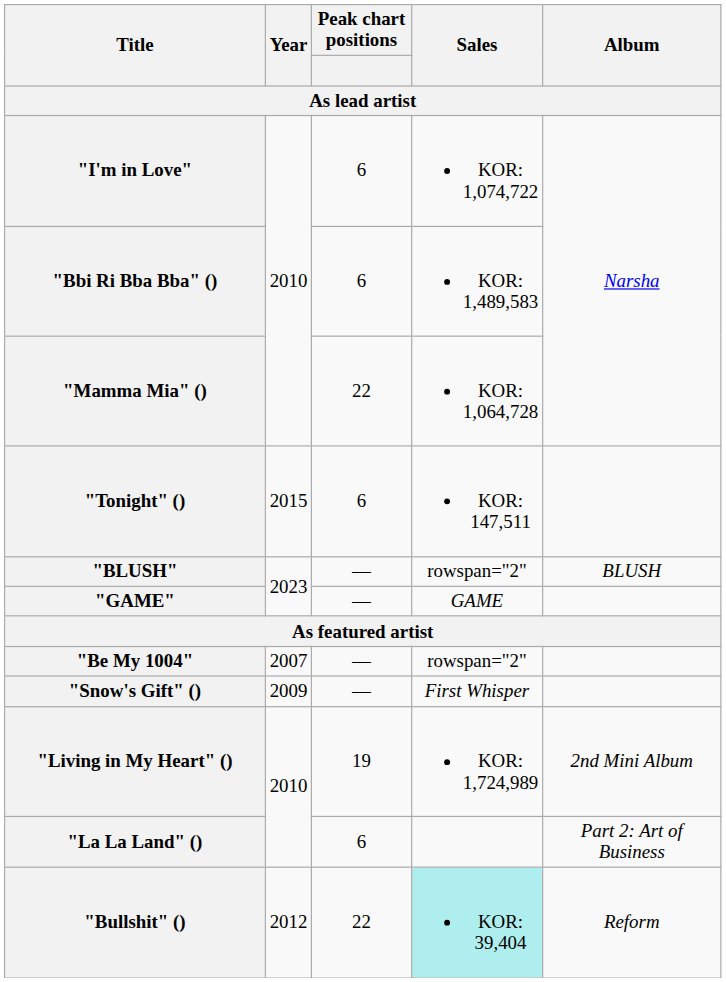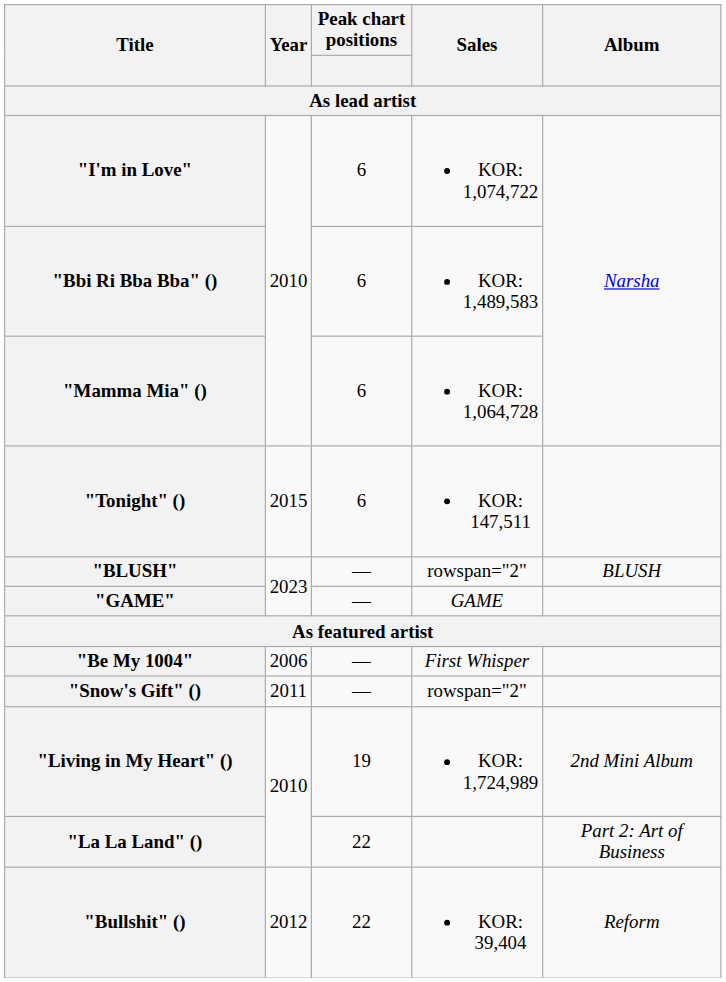(361, 391) 22 -> (361, 391) 6
(289, 661) 2007 -> (289, 661) 2006
(477, 661) rowspan="2" -> (477, 661) First Whisper
(289, 691) 2009 -> (289, 691) 2011
(477, 691) First Whisper -> (477, 691) rowspan="2"
(361, 841) 6 -> (361, 841) 22
(477, 933) paleturquoise background -> (477, 933) no background
